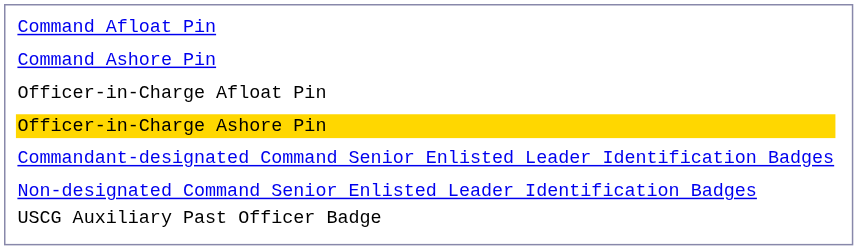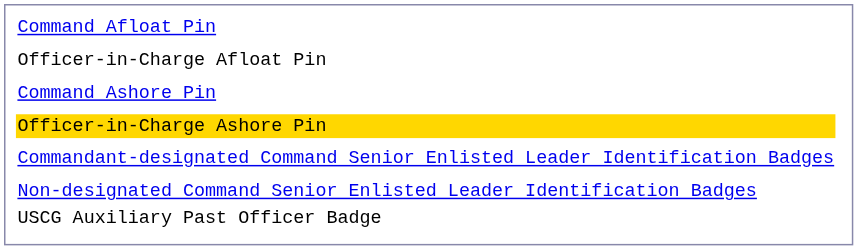(117, 61) Command Ashore Pin -> (172, 61) Officer-in-Charge Afloat Pin
(172, 93) Officer-in-Charge Afloat Pin -> (117, 93) Command Ashore Pin
